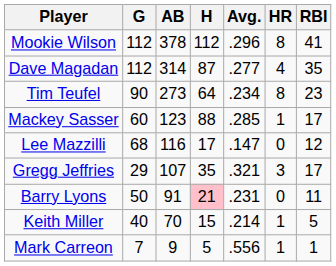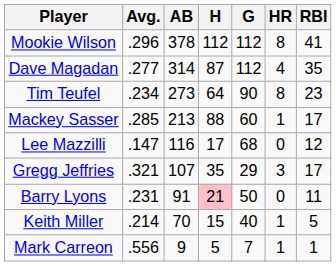columns swapped: (139, 17) <-> (244, 17)
(173, 119) 123 -> (181, 119) 213
